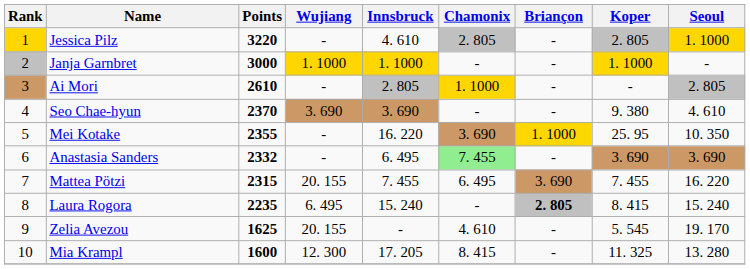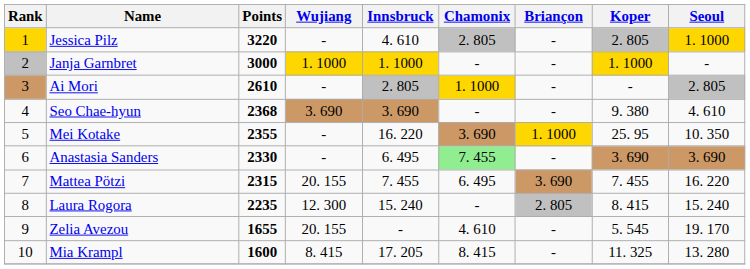(262, 110) 2370 -> (262, 110) 2368
(262, 157) 2332 -> (262, 157) 2330
(324, 205) 6. 495 -> (324, 205) 12. 300
(554, 205) bold -> (554, 205) normal
(262, 228) 1625 -> (262, 228) 1655
(324, 252) 12. 300 -> (324, 252) 8. 415
